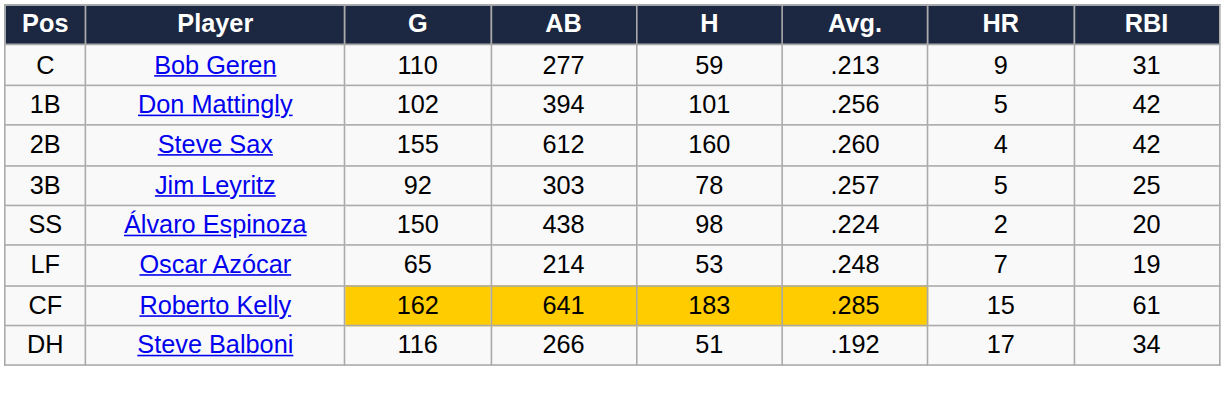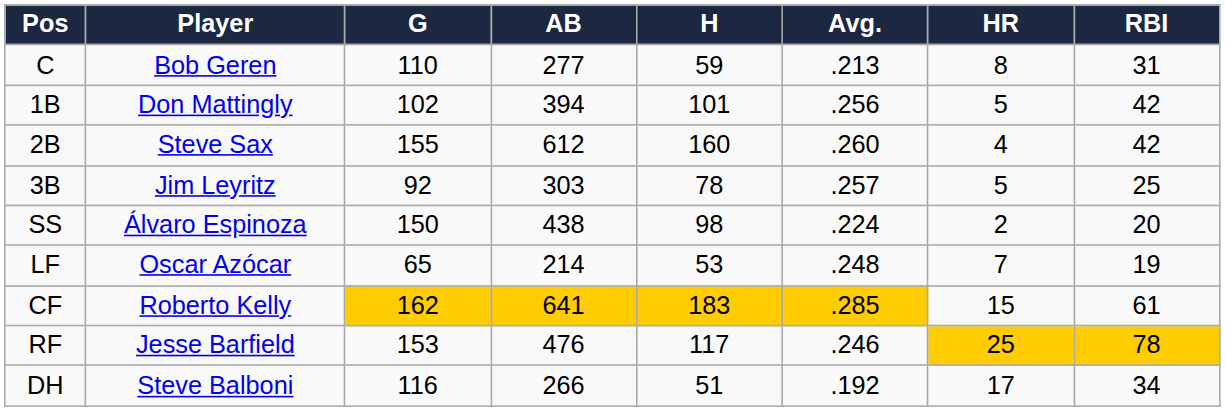(1001, 64) 9 -> (1001, 64) 8
+ row: (45, 345)
